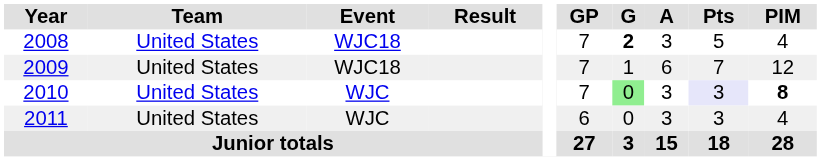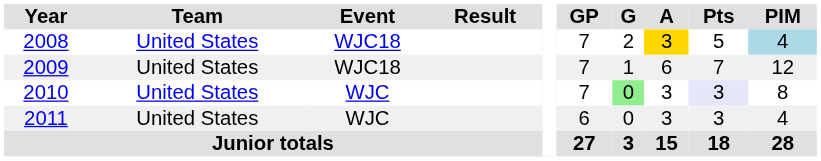(628, 41) bold -> (628, 41) normal
(667, 41) no background -> (667, 41) gold background
(783, 41) no background -> (783, 41) lightblue background
(783, 92) bold -> (783, 92) normal
